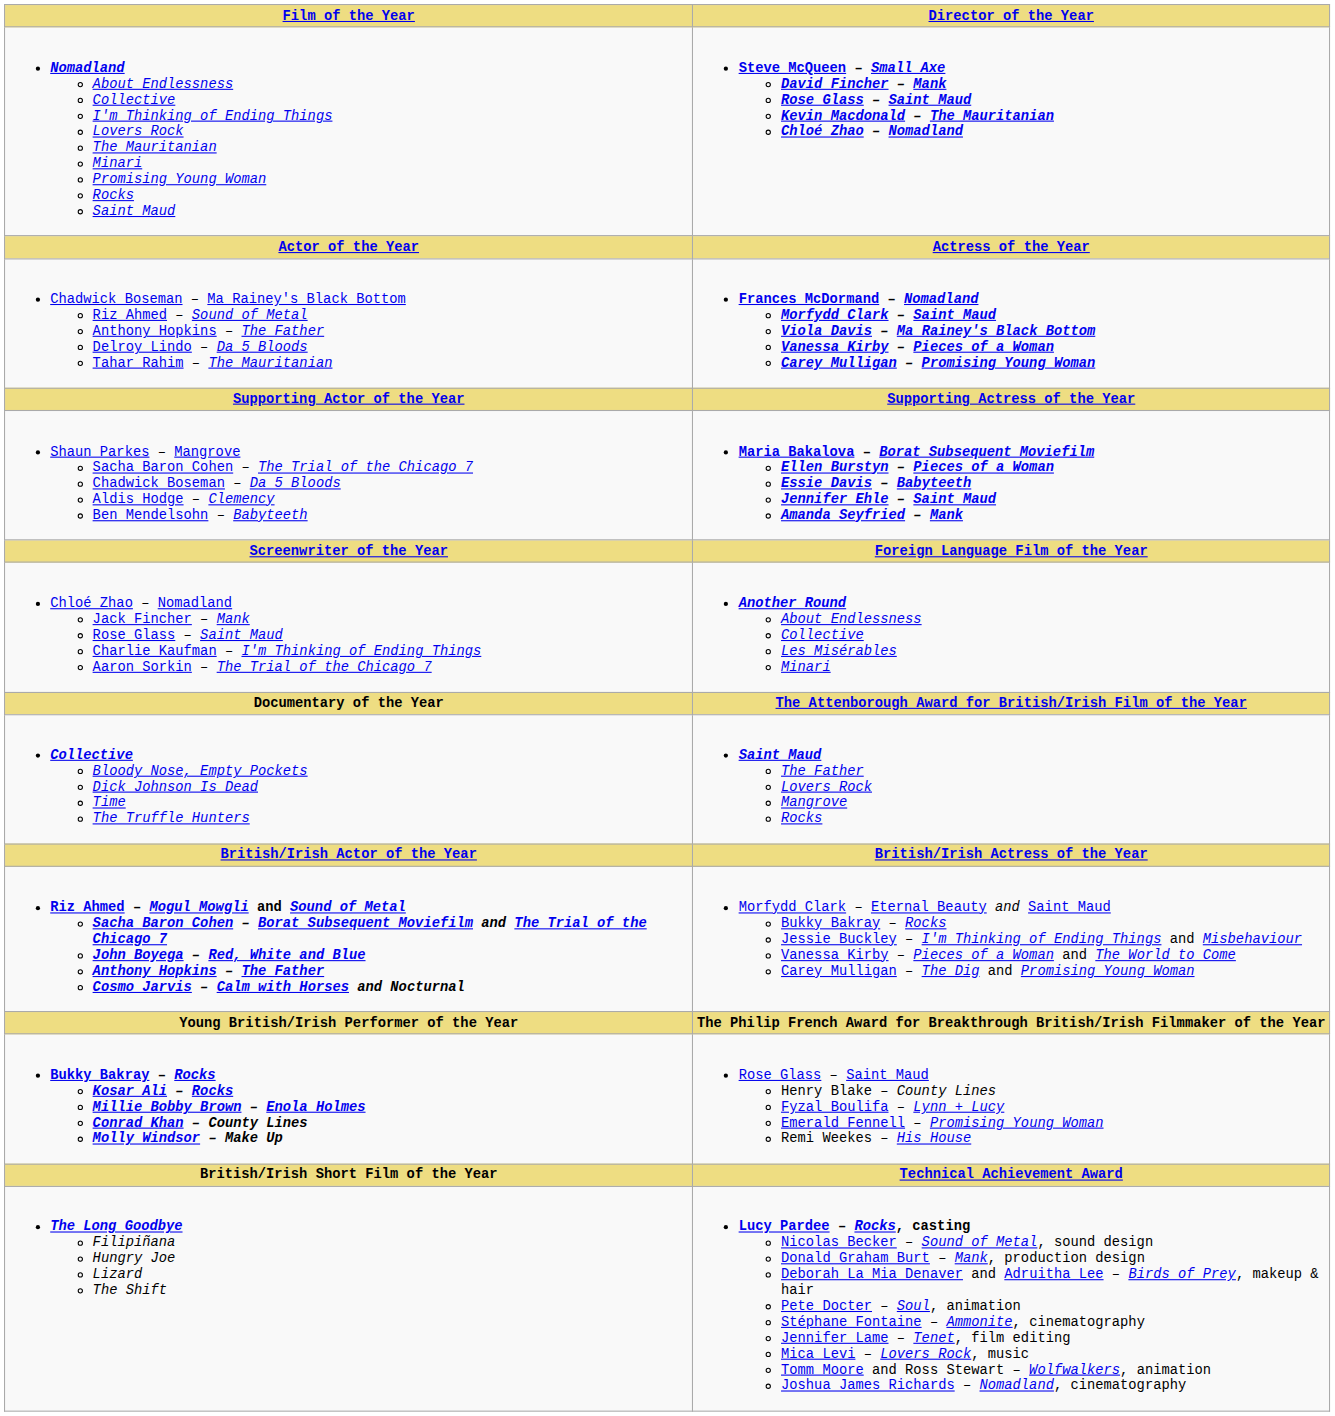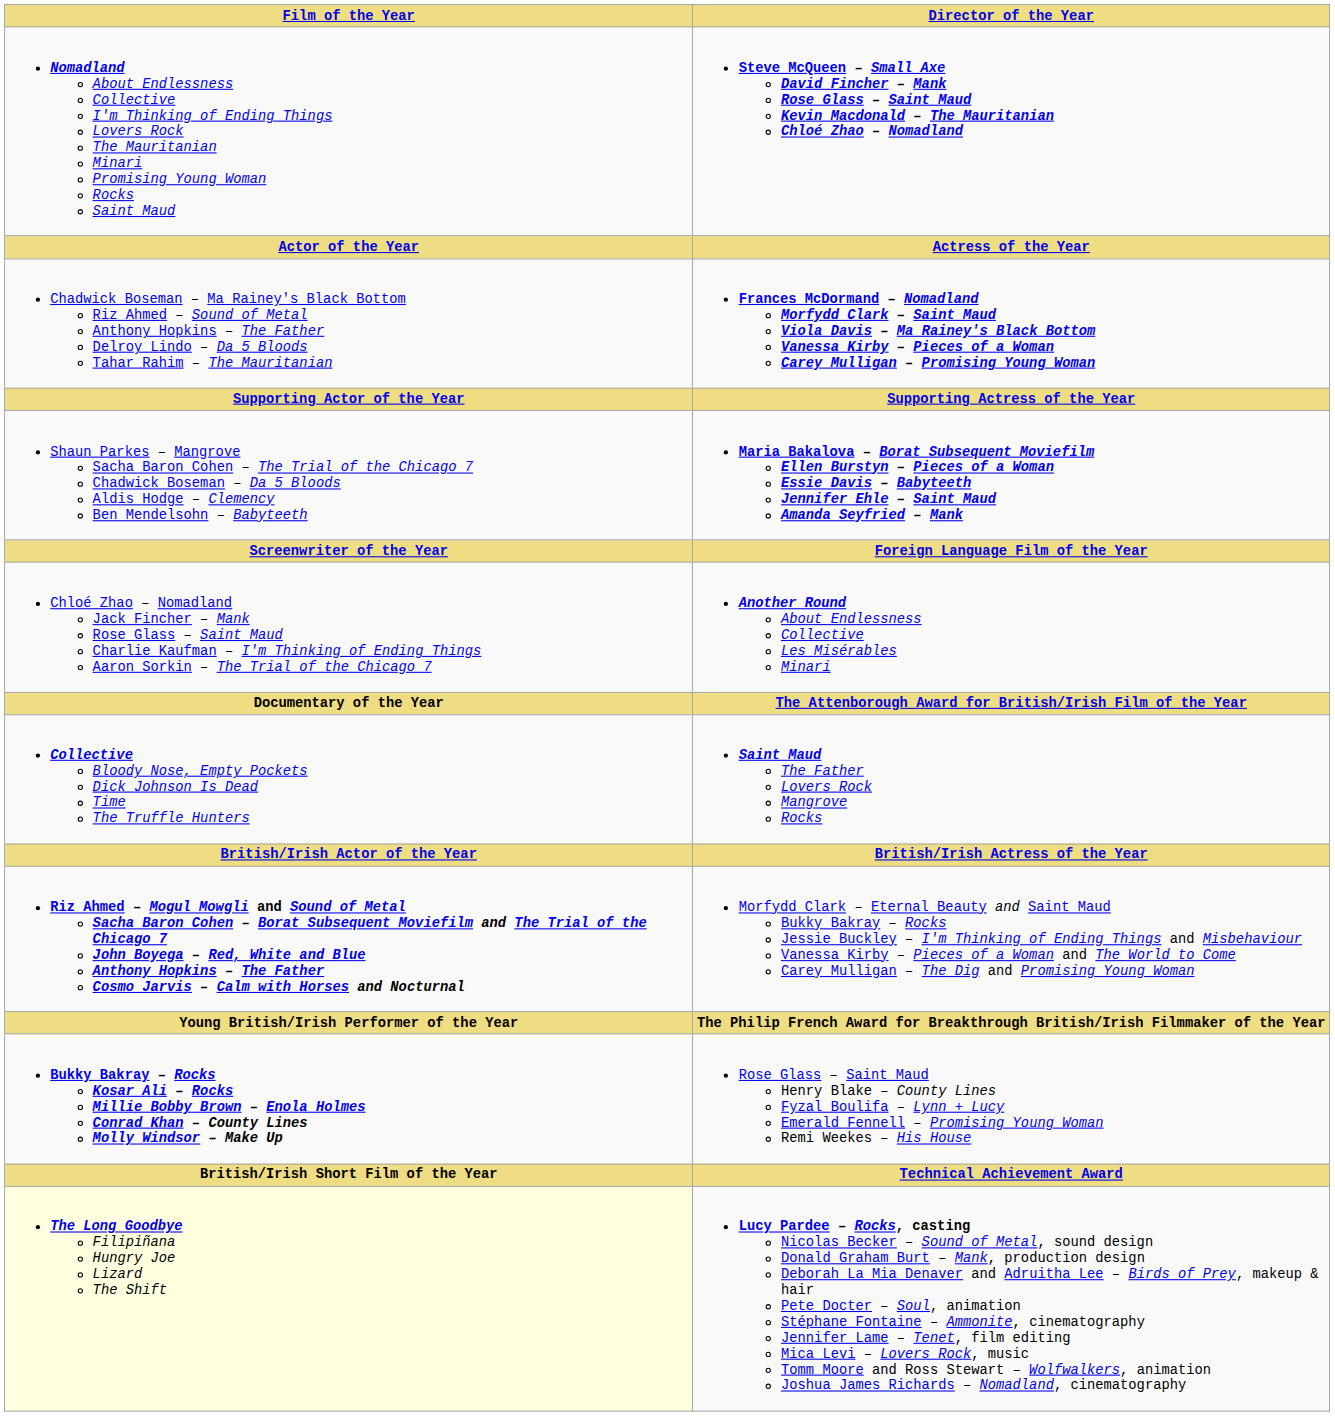(349, 1259) no background -> (349, 1259) lightyellow background
